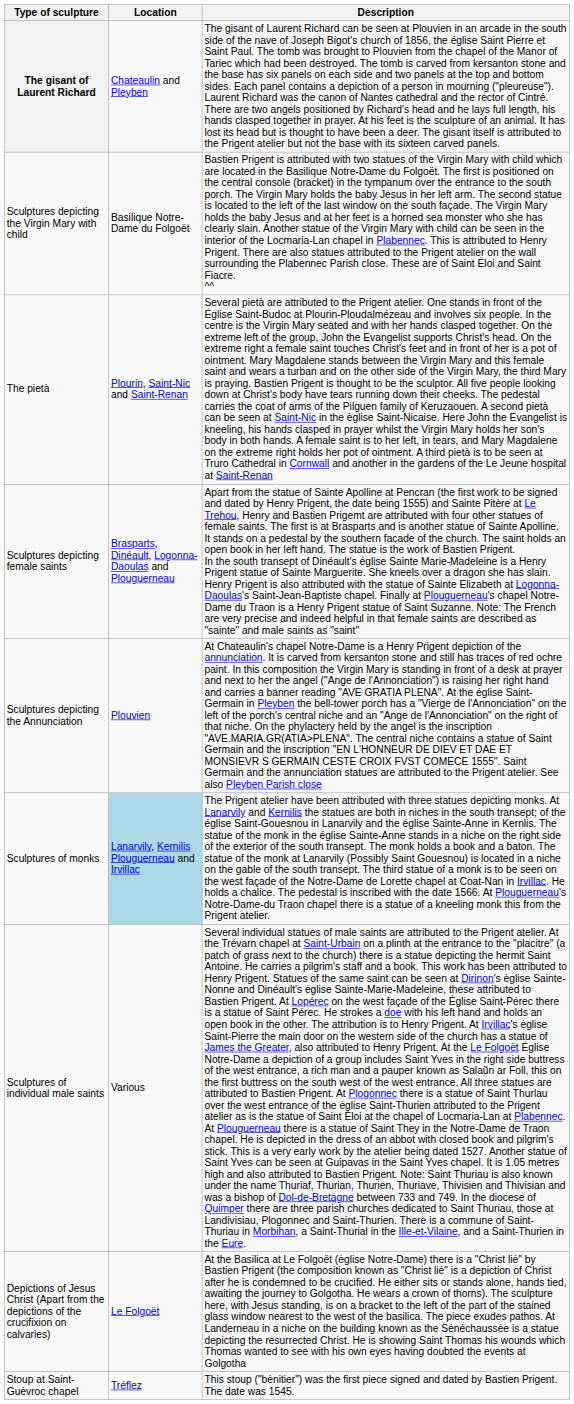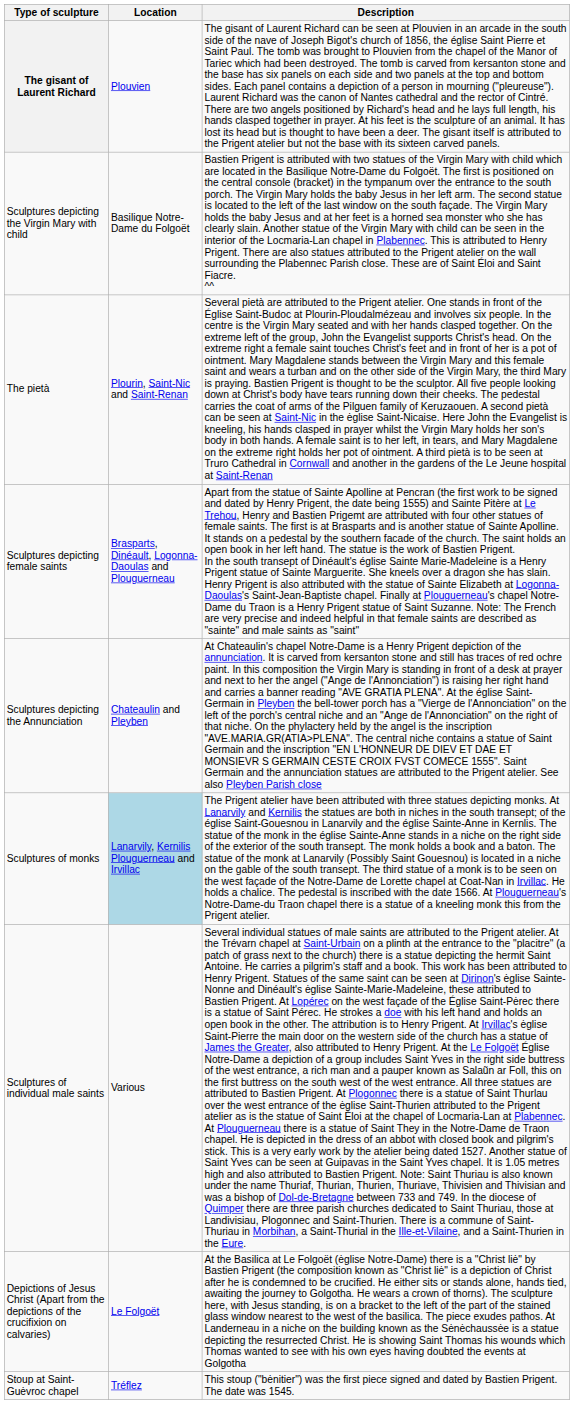(145, 86) Chateaulin and Pleyben -> (131, 86) Plouvien
(131, 715) Plouvien -> (145, 715) Chateaulin and Pleyben
